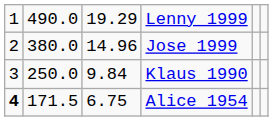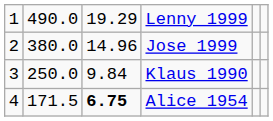(14, 102) bold -> (14, 102) normal
(107, 102) normal -> (107, 102) bold
